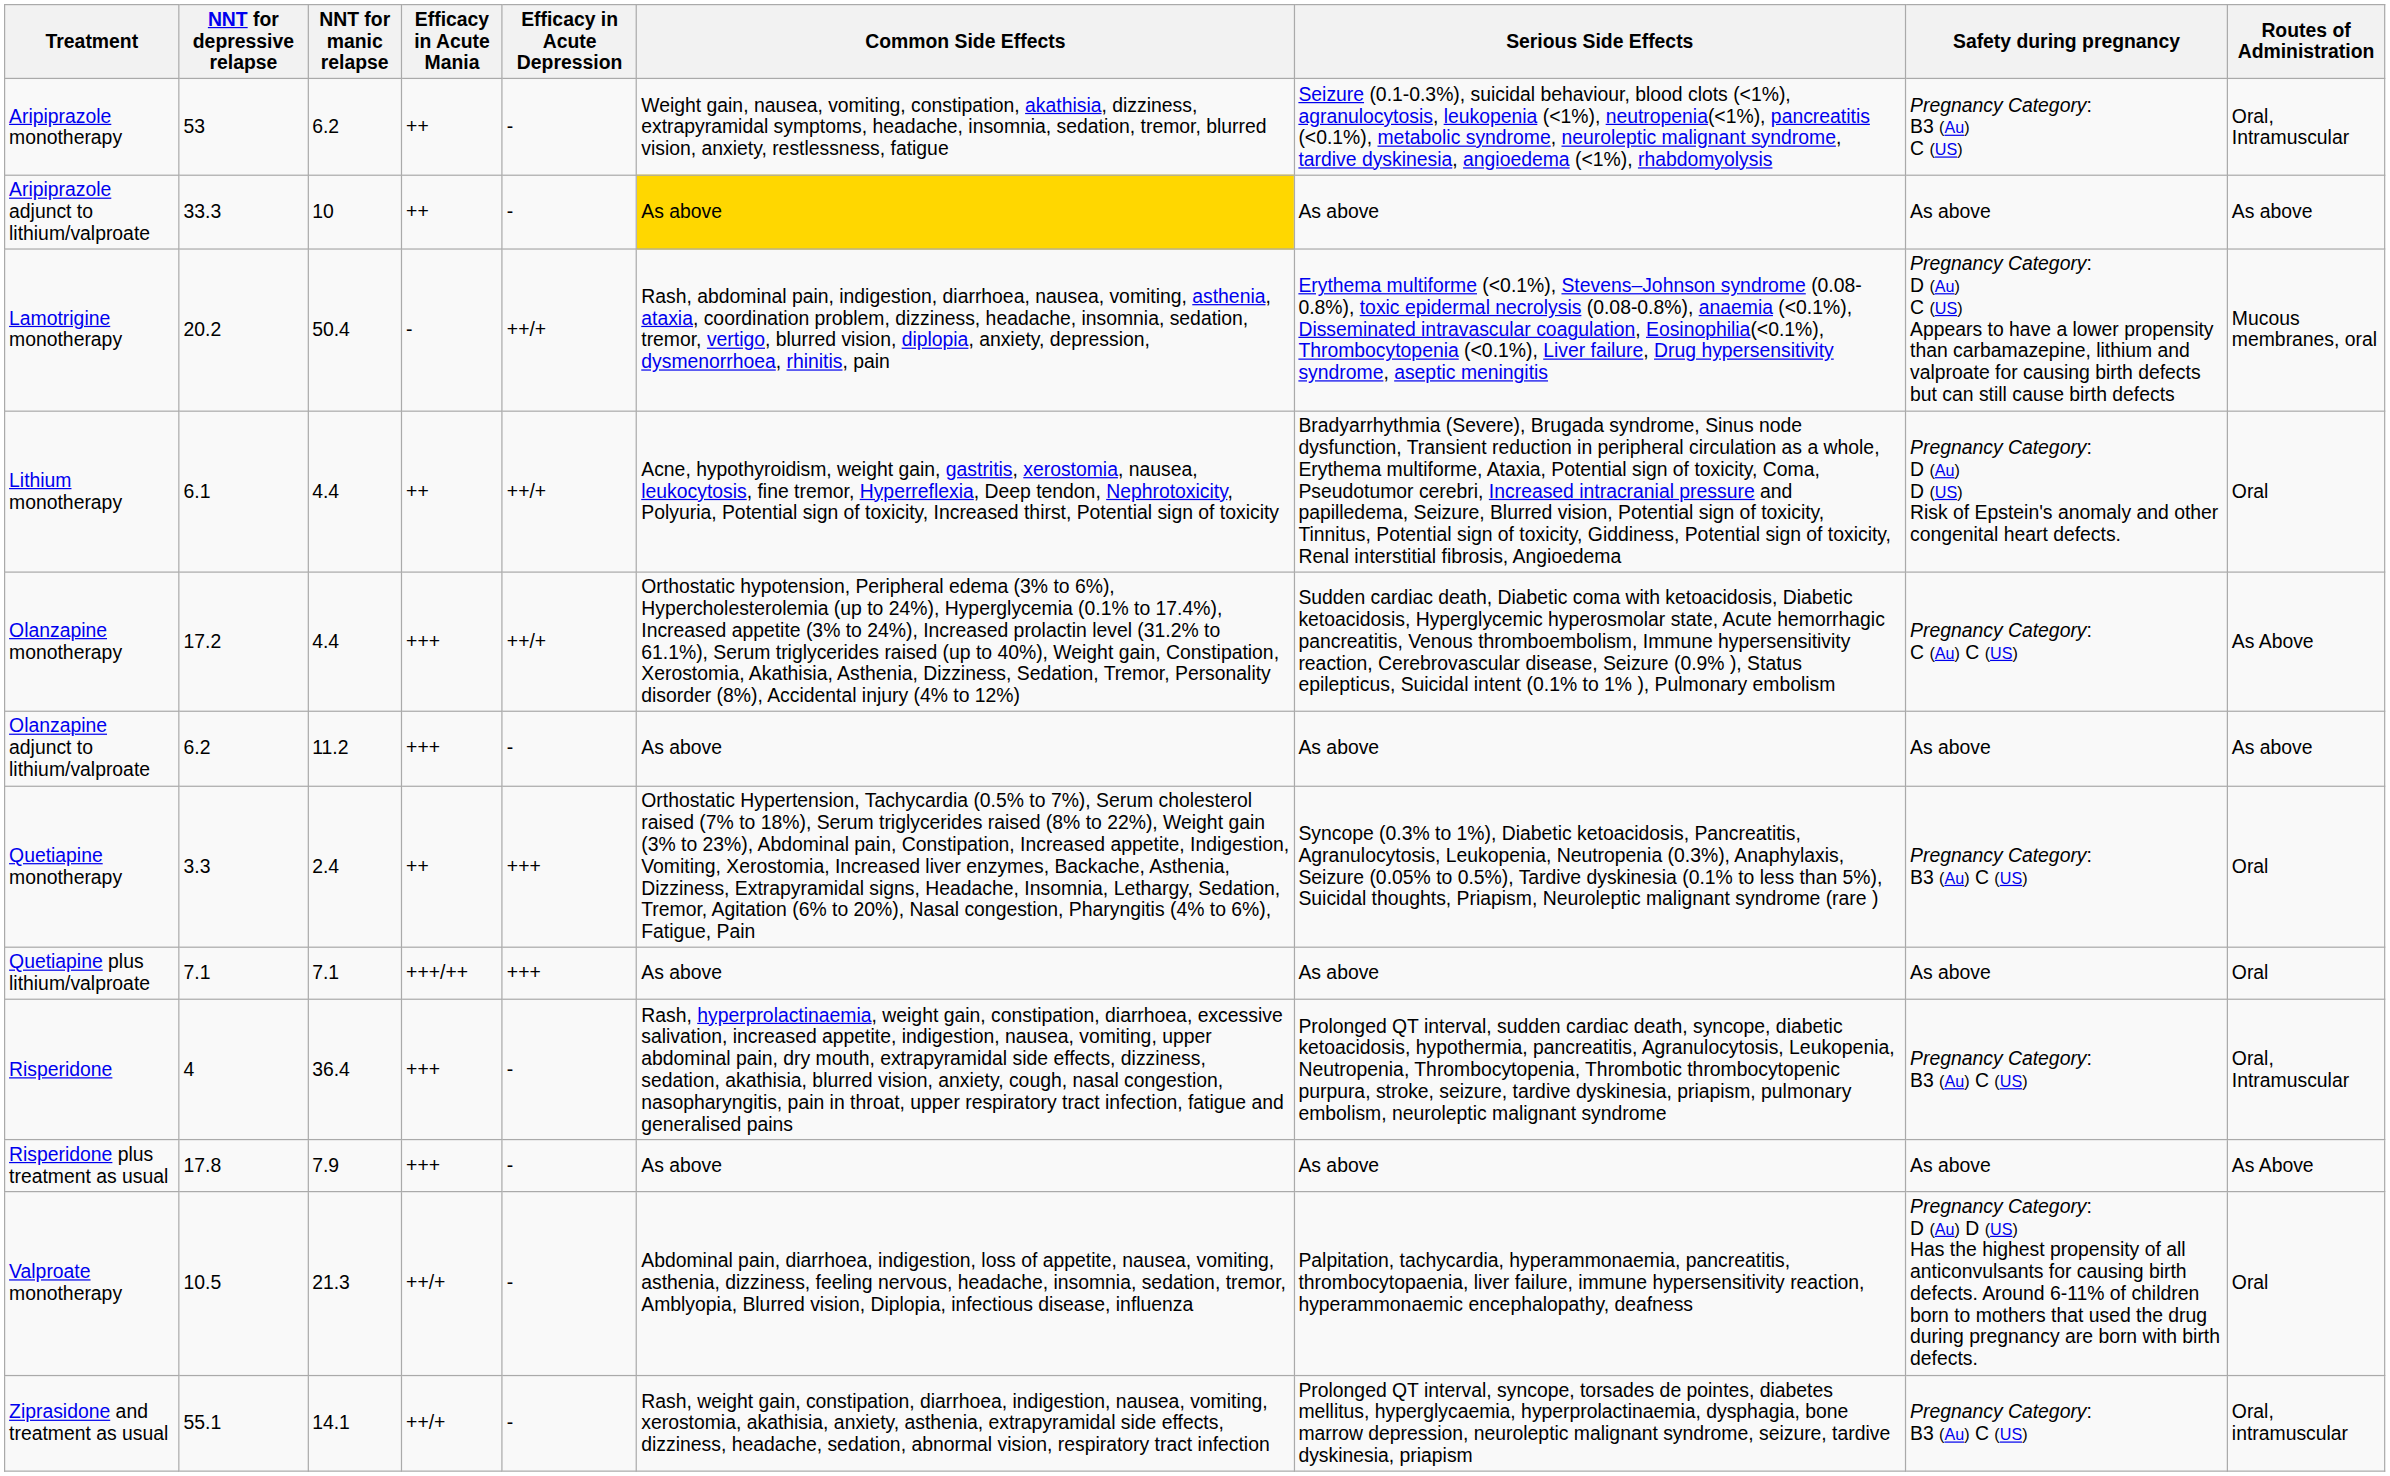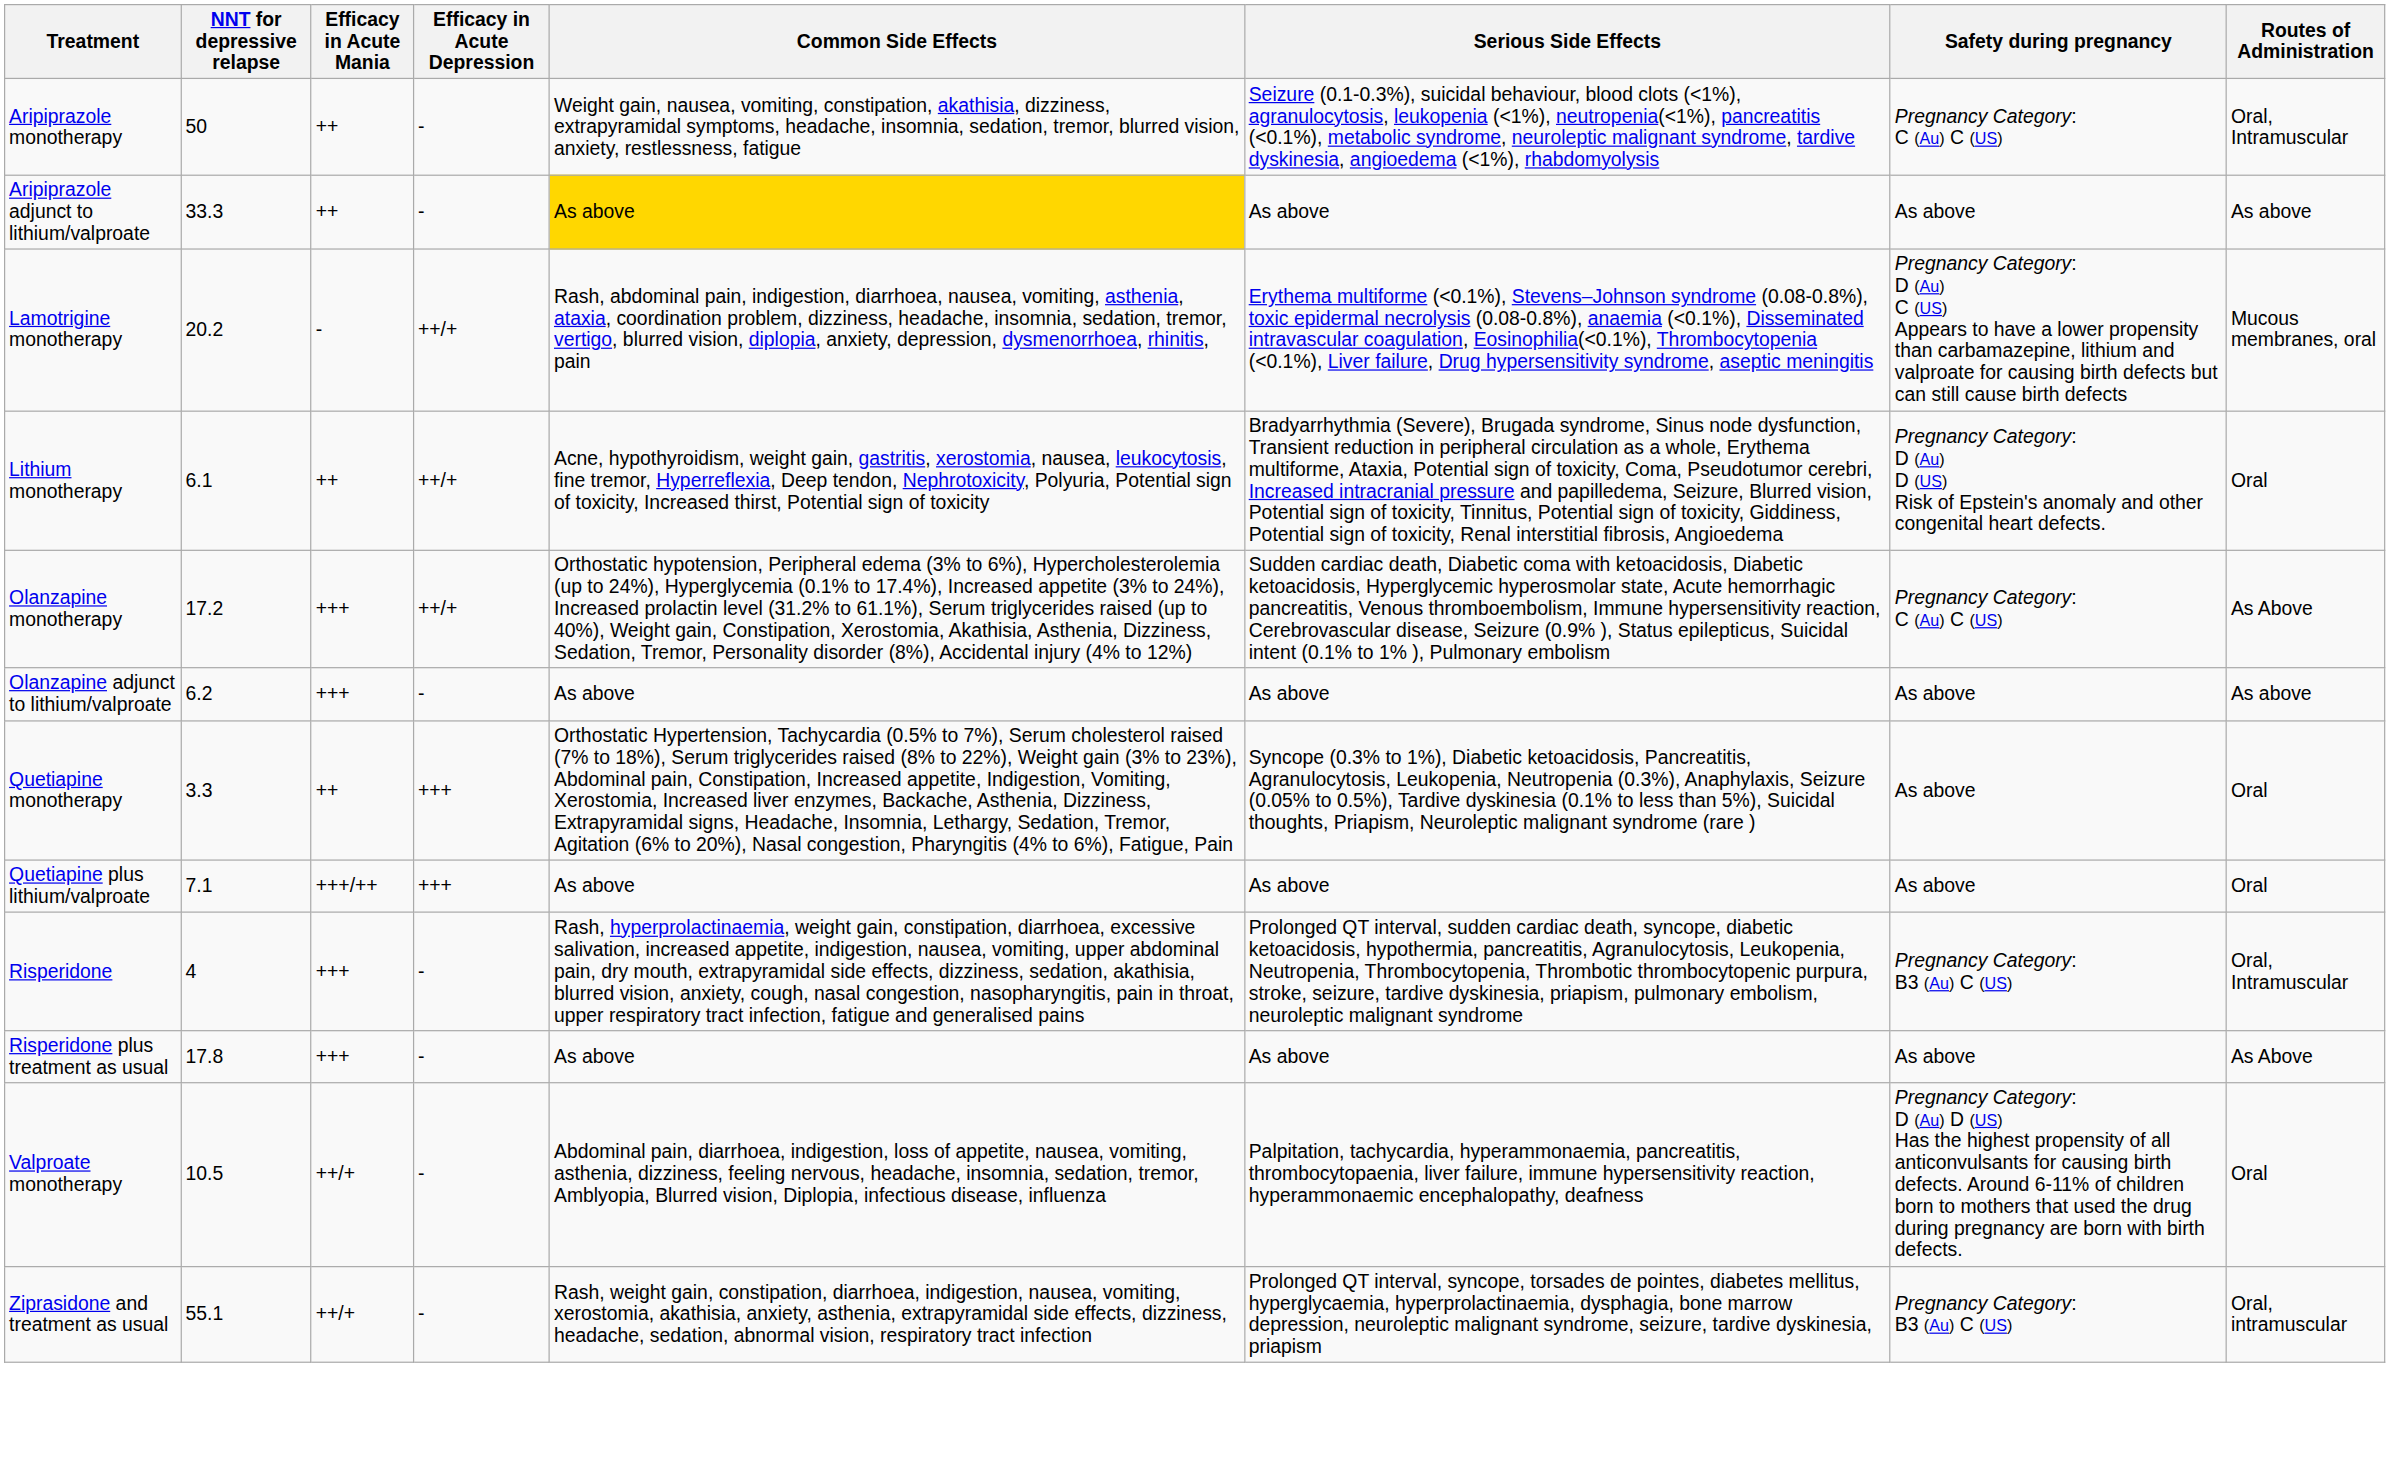- column: (355, 41)
(194, 126) 53 -> (196, 126) 50
(2001, 126) Pregnancy Category: B3 (Au) C (US) -> (1986, 126) Pregnancy Category: C (Au) C (US)
(2001, 866) Pregnancy Category: B3 (Au) C (US) -> (1935, 790) As above
